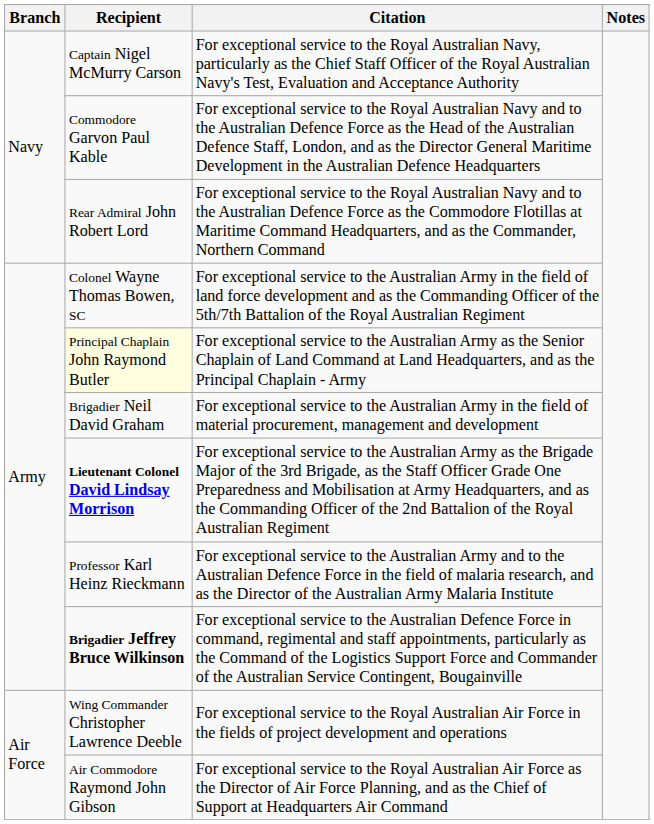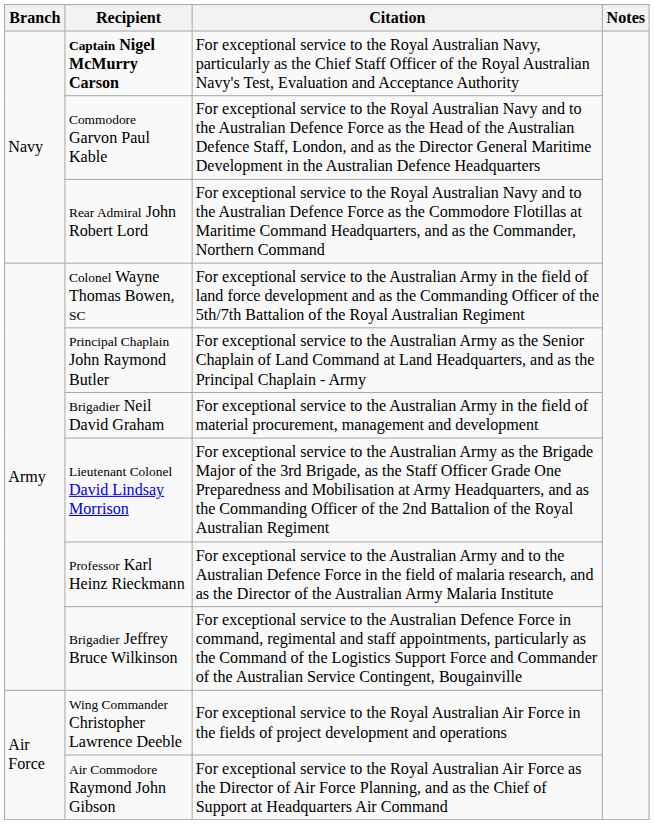(125, 63) normal -> (112, 63) bold
(119, 362) lightyellow background -> (119, 362) no background
(124, 490) bold -> (121, 491) normal
(127, 648) bold -> (123, 648) normal
